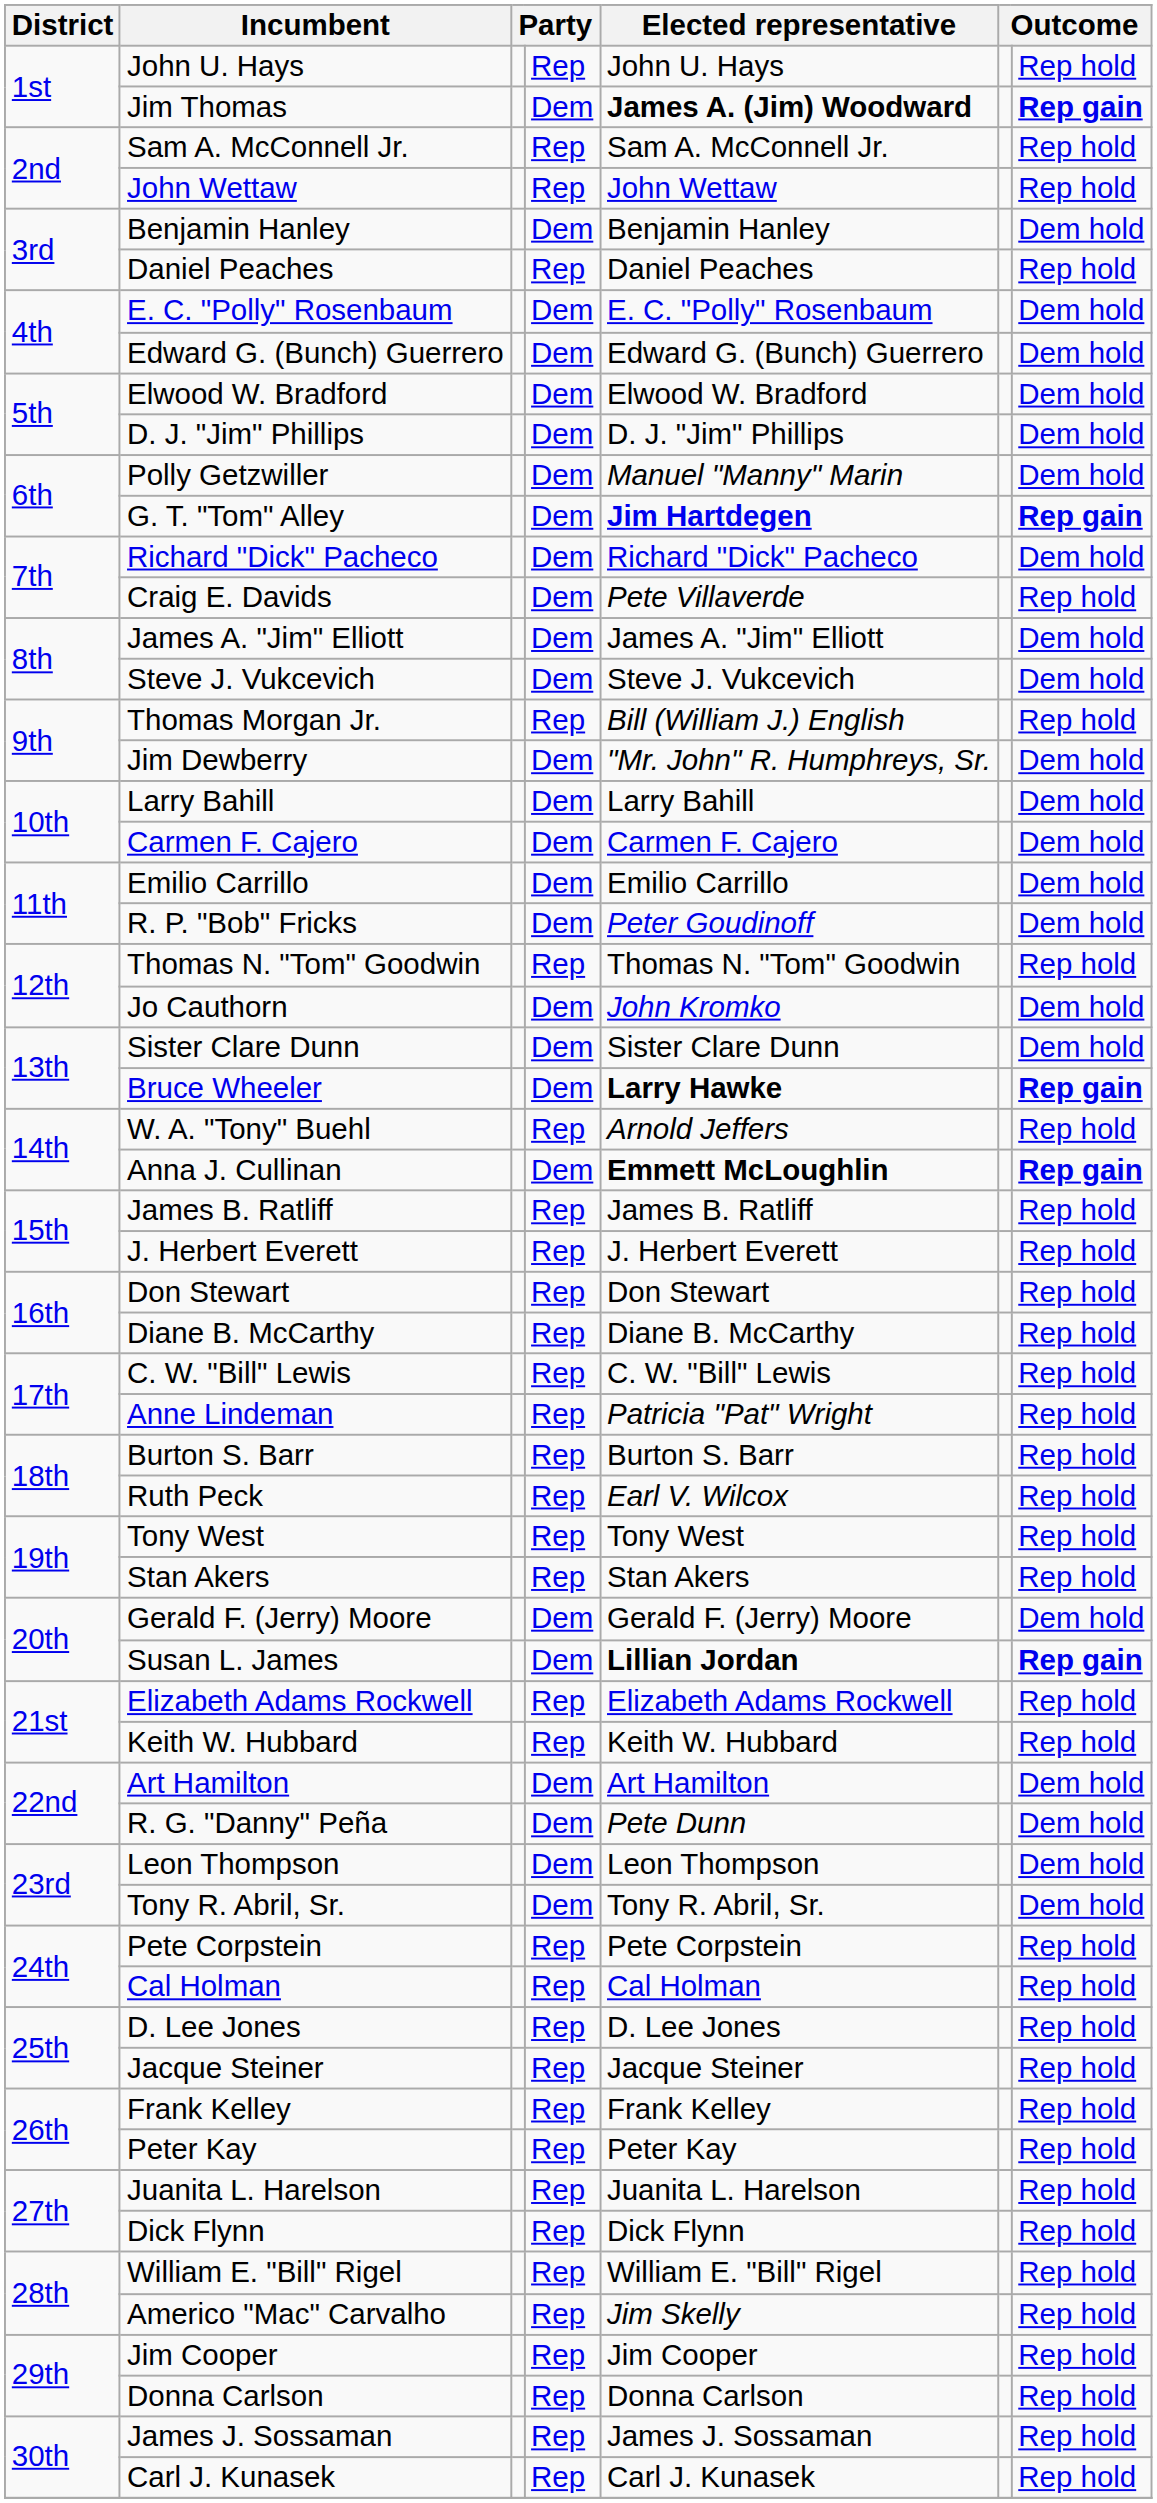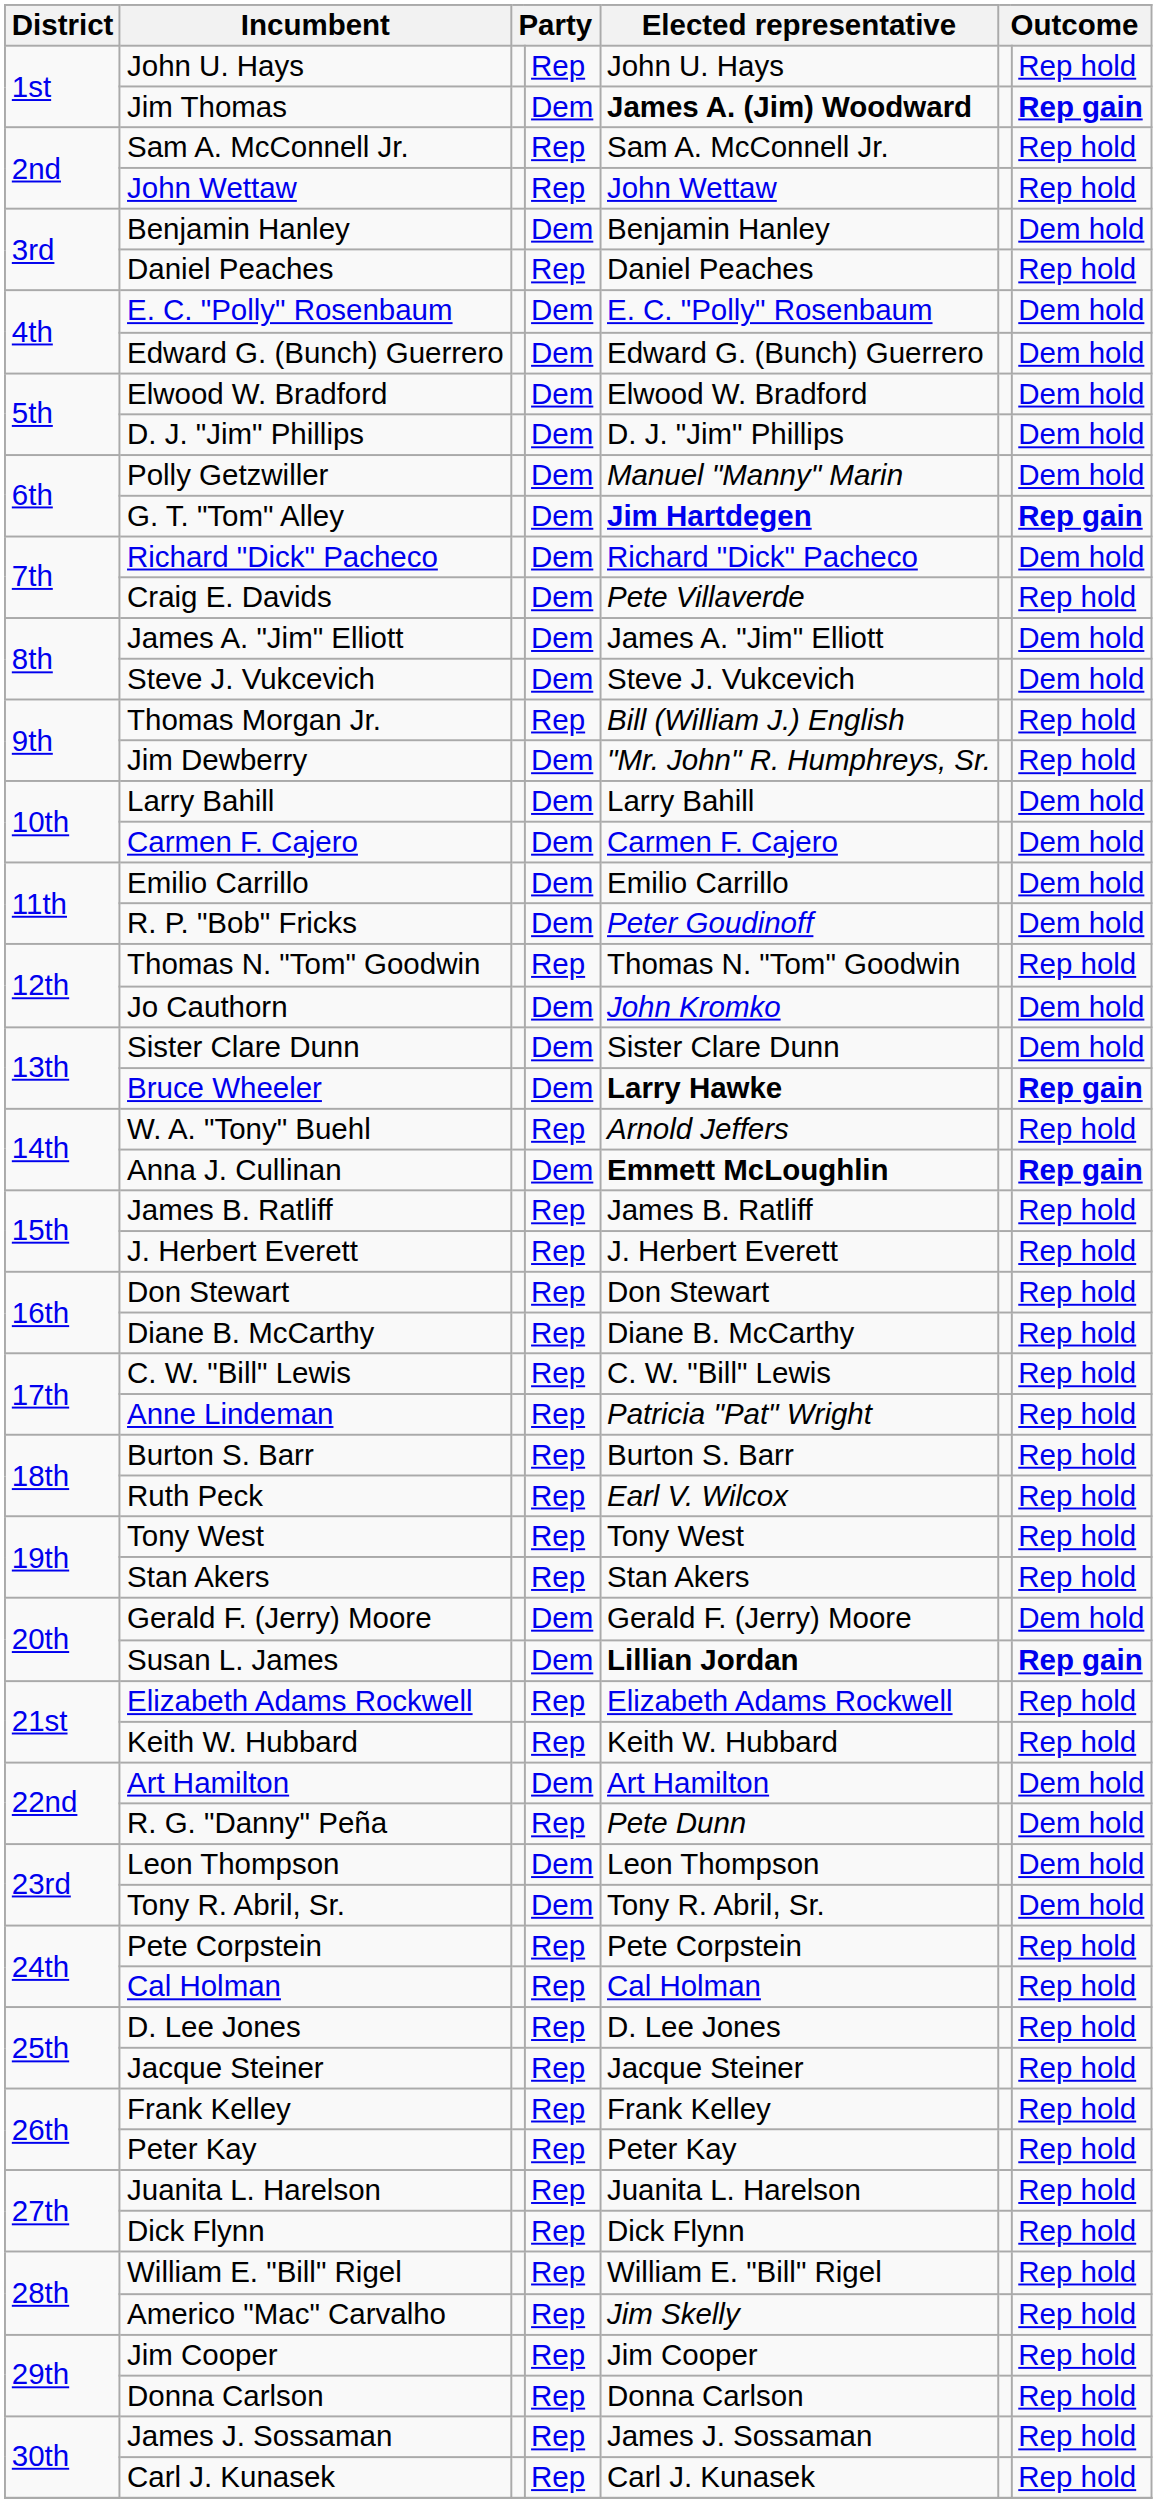(1081, 760) Dem hold -> (1077, 760) Rep hold
(562, 1823) Dem -> (558, 1823) Rep
